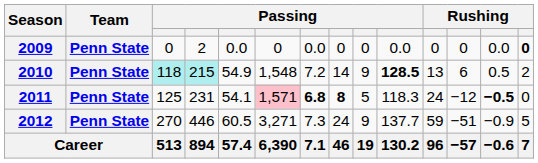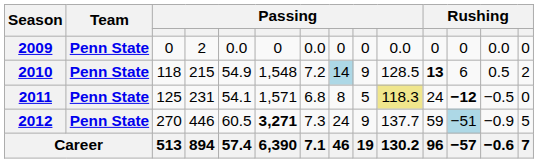(525, 48) bold -> (525, 48) normal
(169, 72) paleturquoise background -> (169, 72) no background
(202, 72) paleturquoise background -> (202, 72) no background
(341, 72) no background -> (341, 72) lightblue background
(400, 72) bold -> (400, 72) normal
(435, 72) normal -> (435, 72) bold
(278, 96) pink background -> (278, 96) no background
(315, 96) bold -> (315, 96) normal
(341, 96) bold -> (341, 96) normal
(400, 96) no background -> (400, 96) khaki background
(464, 96) normal -> (464, 96) bold
(499, 96) bold -> (499, 96) normal
(278, 121) normal -> (278, 121) bold
(464, 121) no background -> (464, 121) lightblue background
